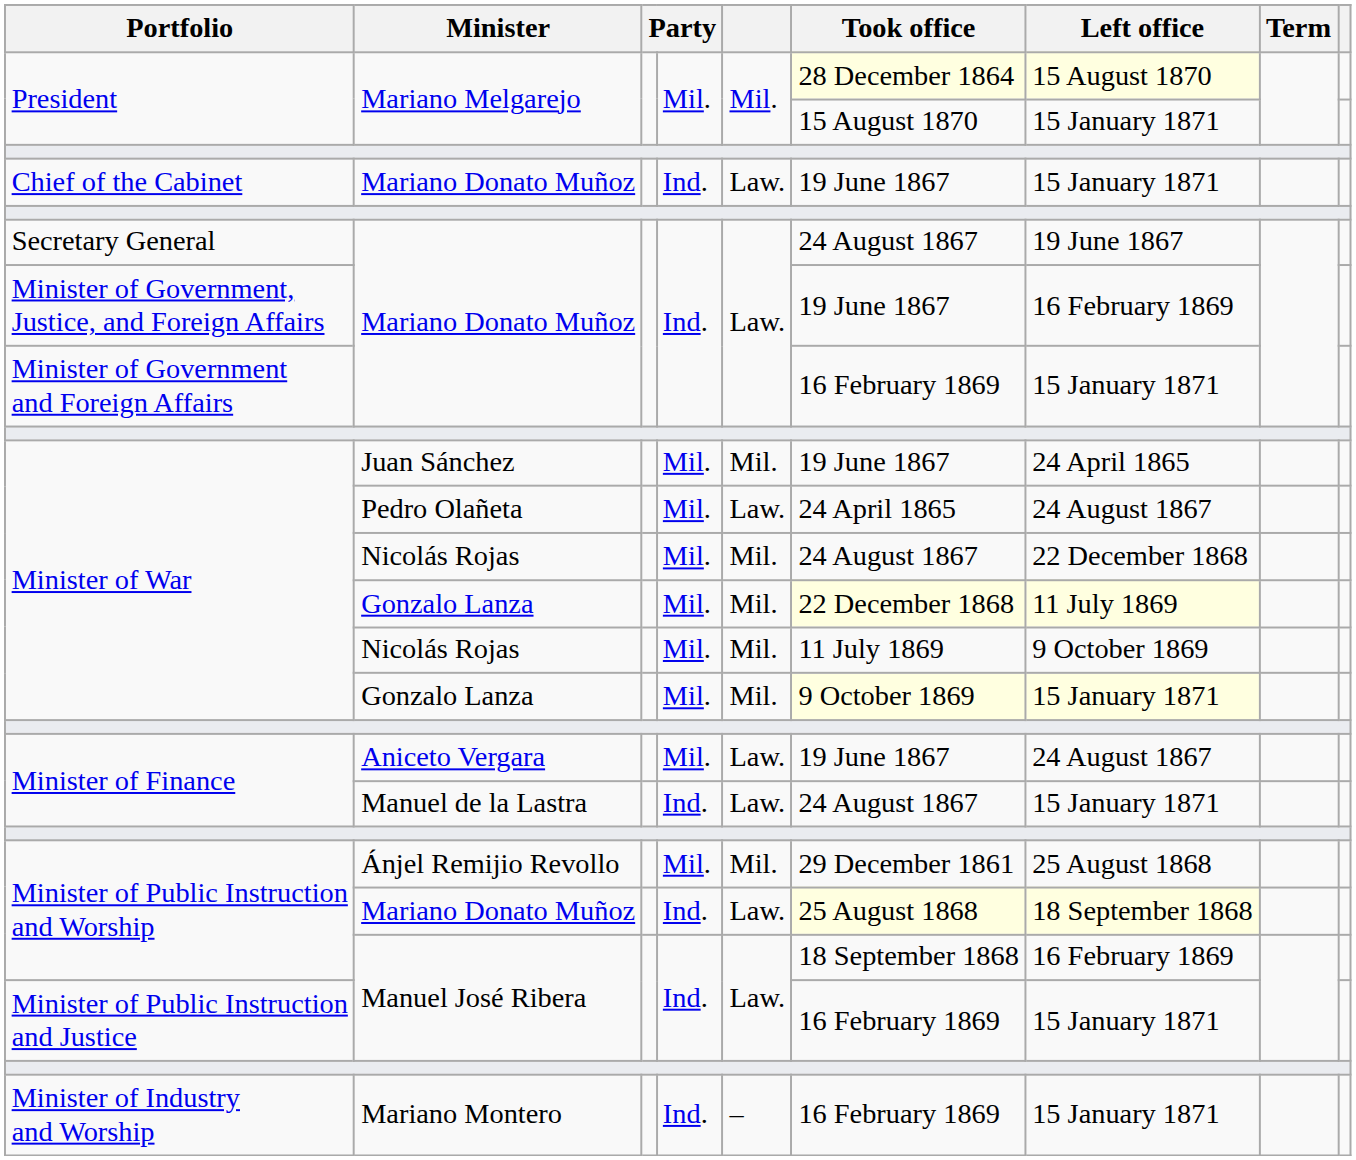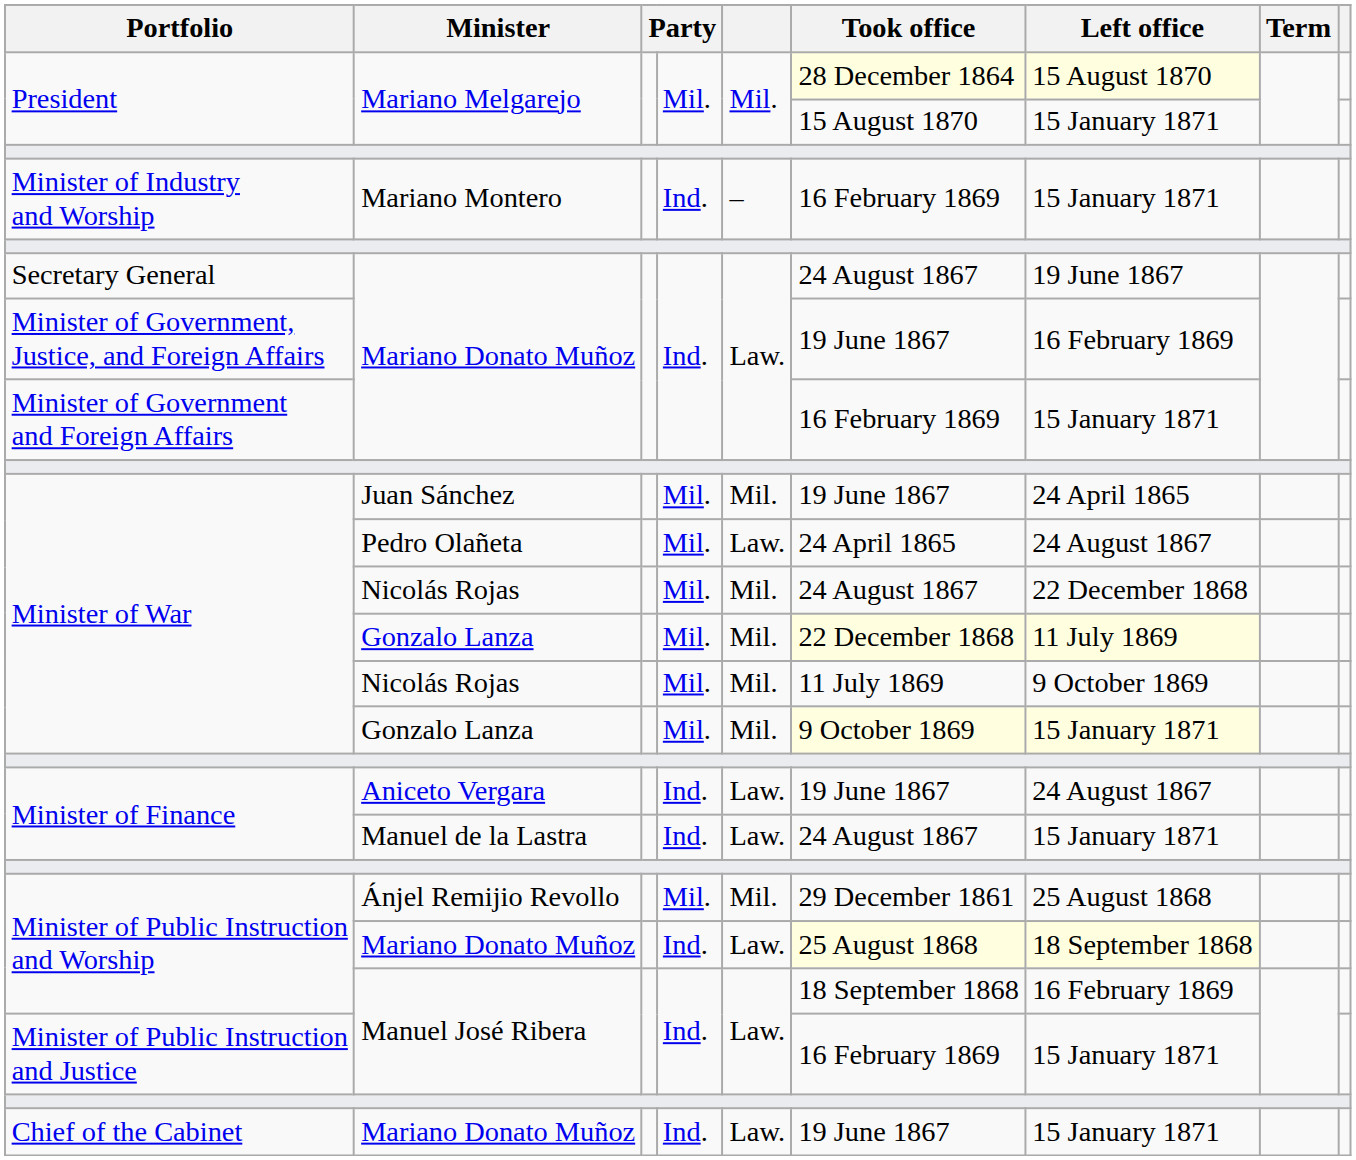rows swapped: (127, 181) <-> (126, 1114)
(687, 756) Mil. -> (685, 790) Ind.
